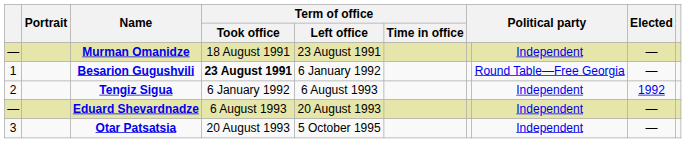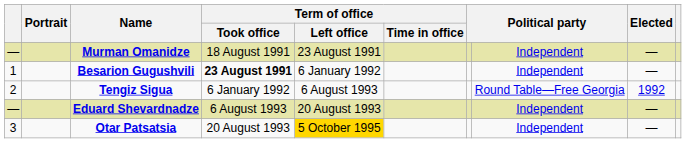(550, 71) Round Table—Free Georgia -> (550, 71) Independent
(550, 90) Independent -> (550, 90) Round Table—Free Georgia
(339, 128) no background -> (339, 128) gold background
